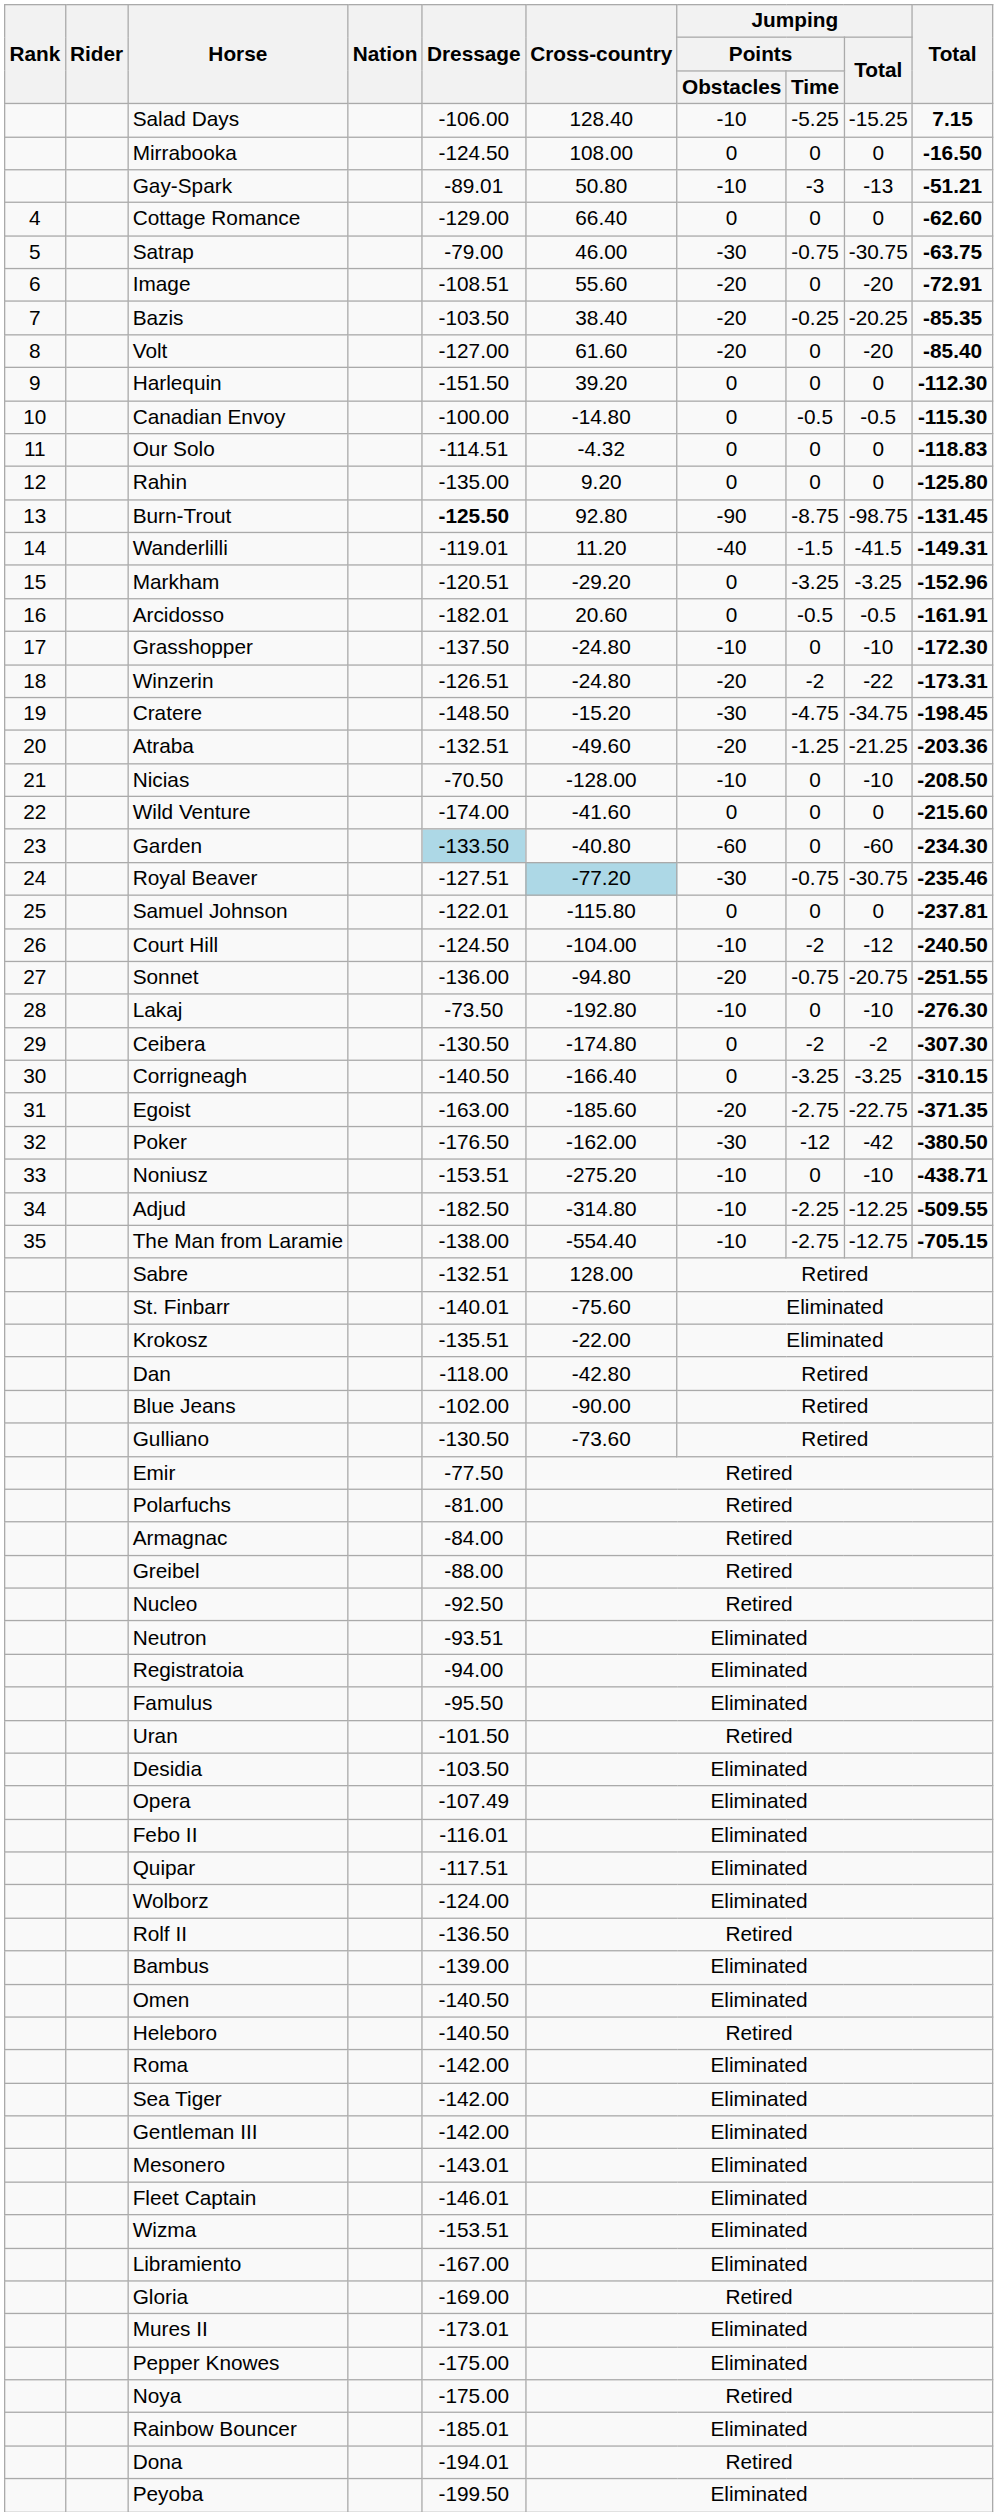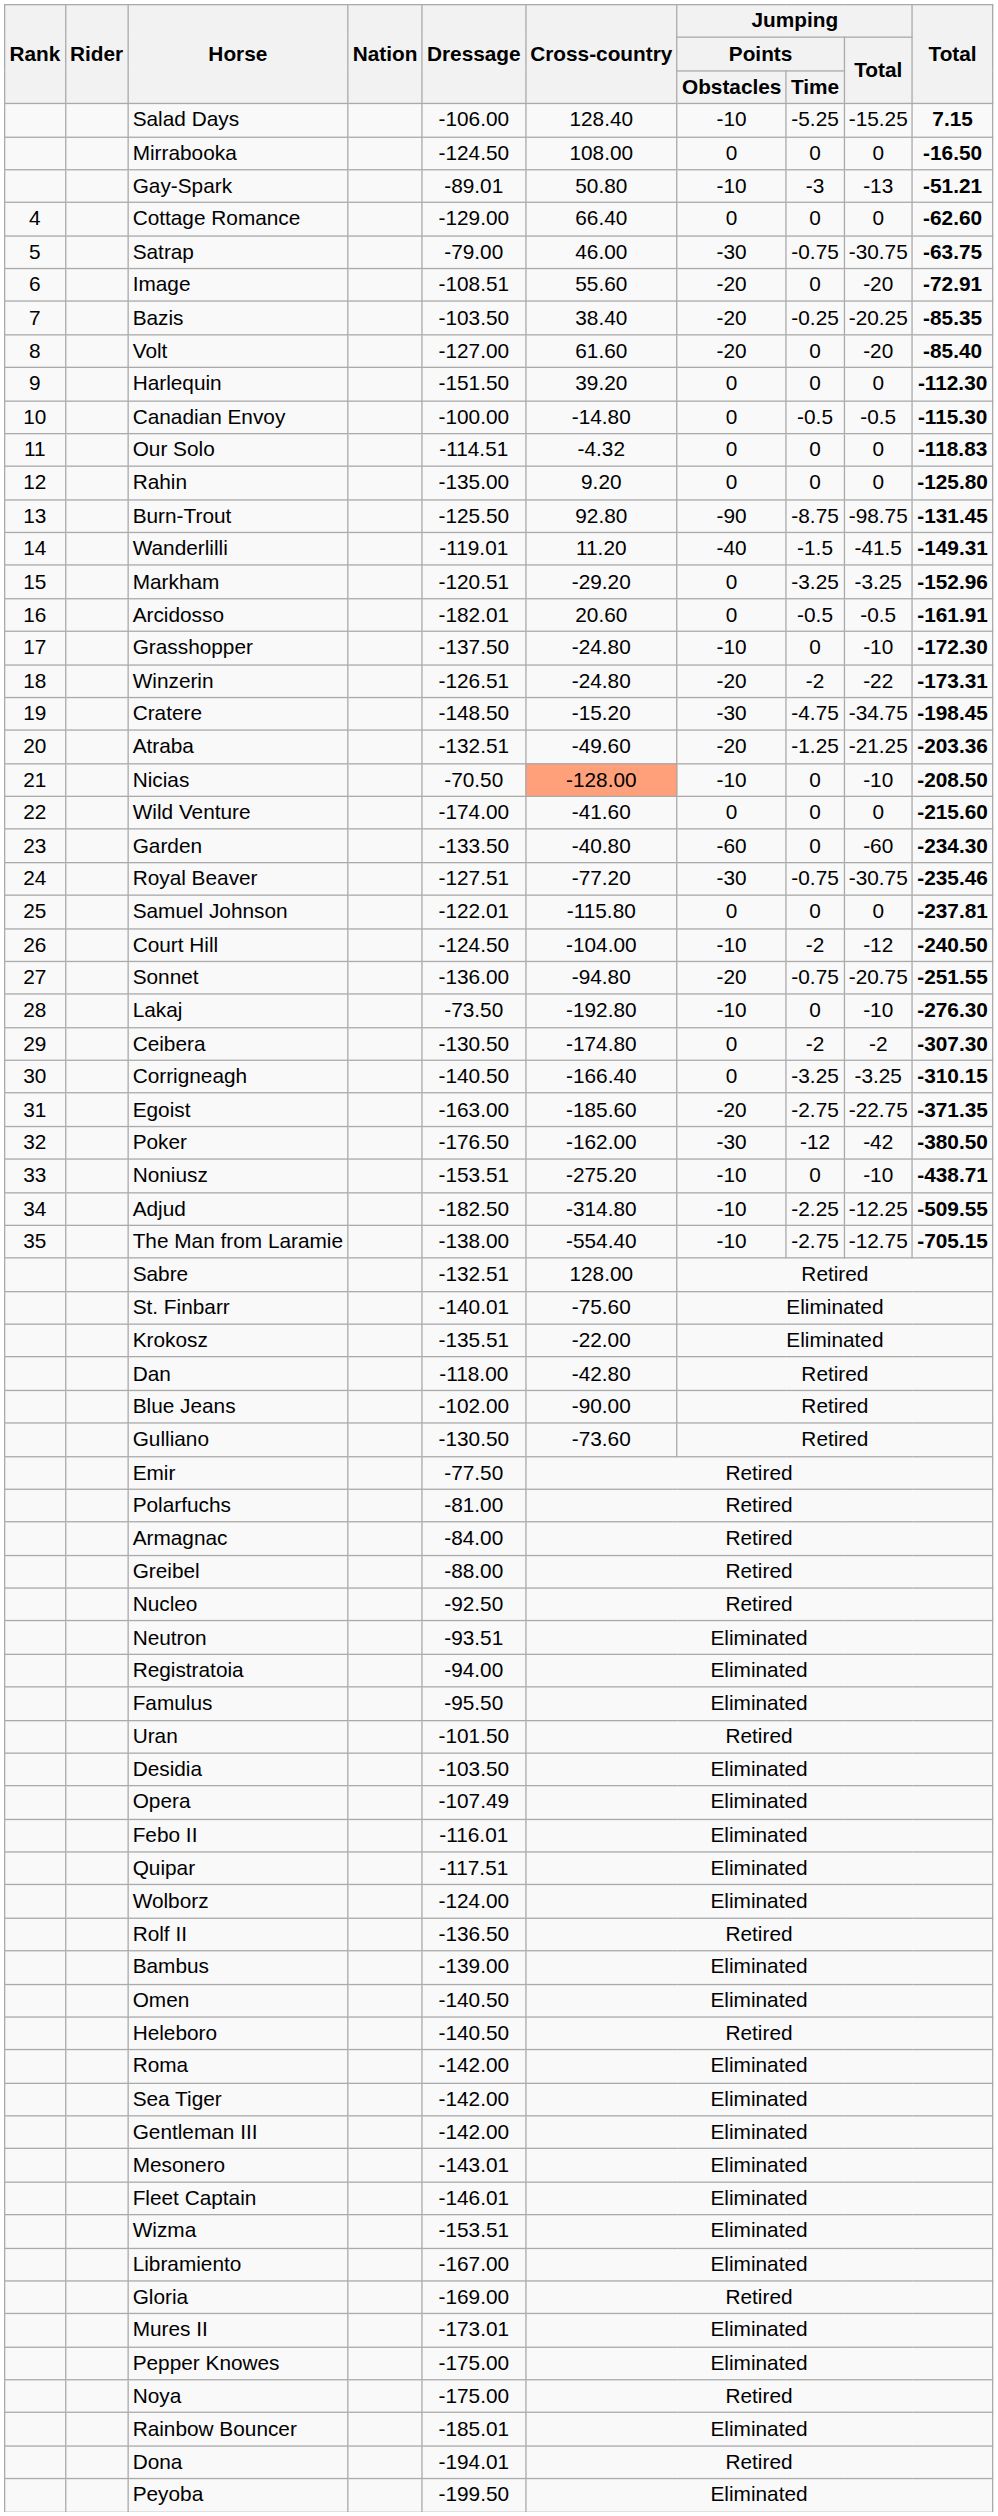(474, 515) bold -> (474, 515) normal
(601, 779) no background -> (601, 779) lightsalmon background
(474, 845) lightblue background -> (474, 845) no background
(601, 878) lightblue background -> (601, 878) no background
